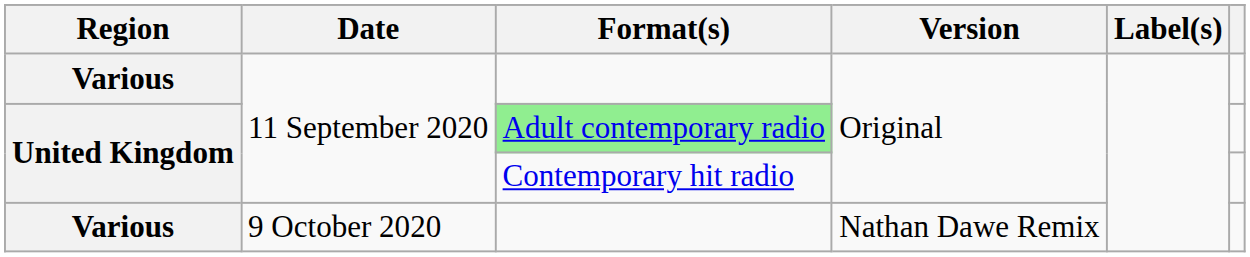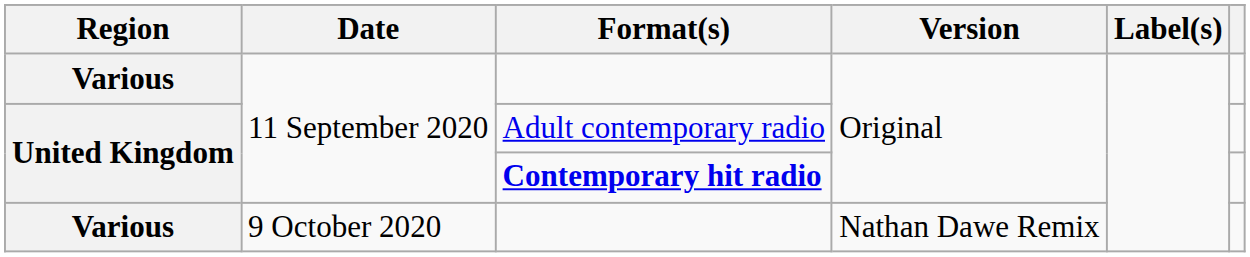(664, 127) lightgreen background -> (664, 127) no background
(648, 176) normal -> (662, 176) bold
